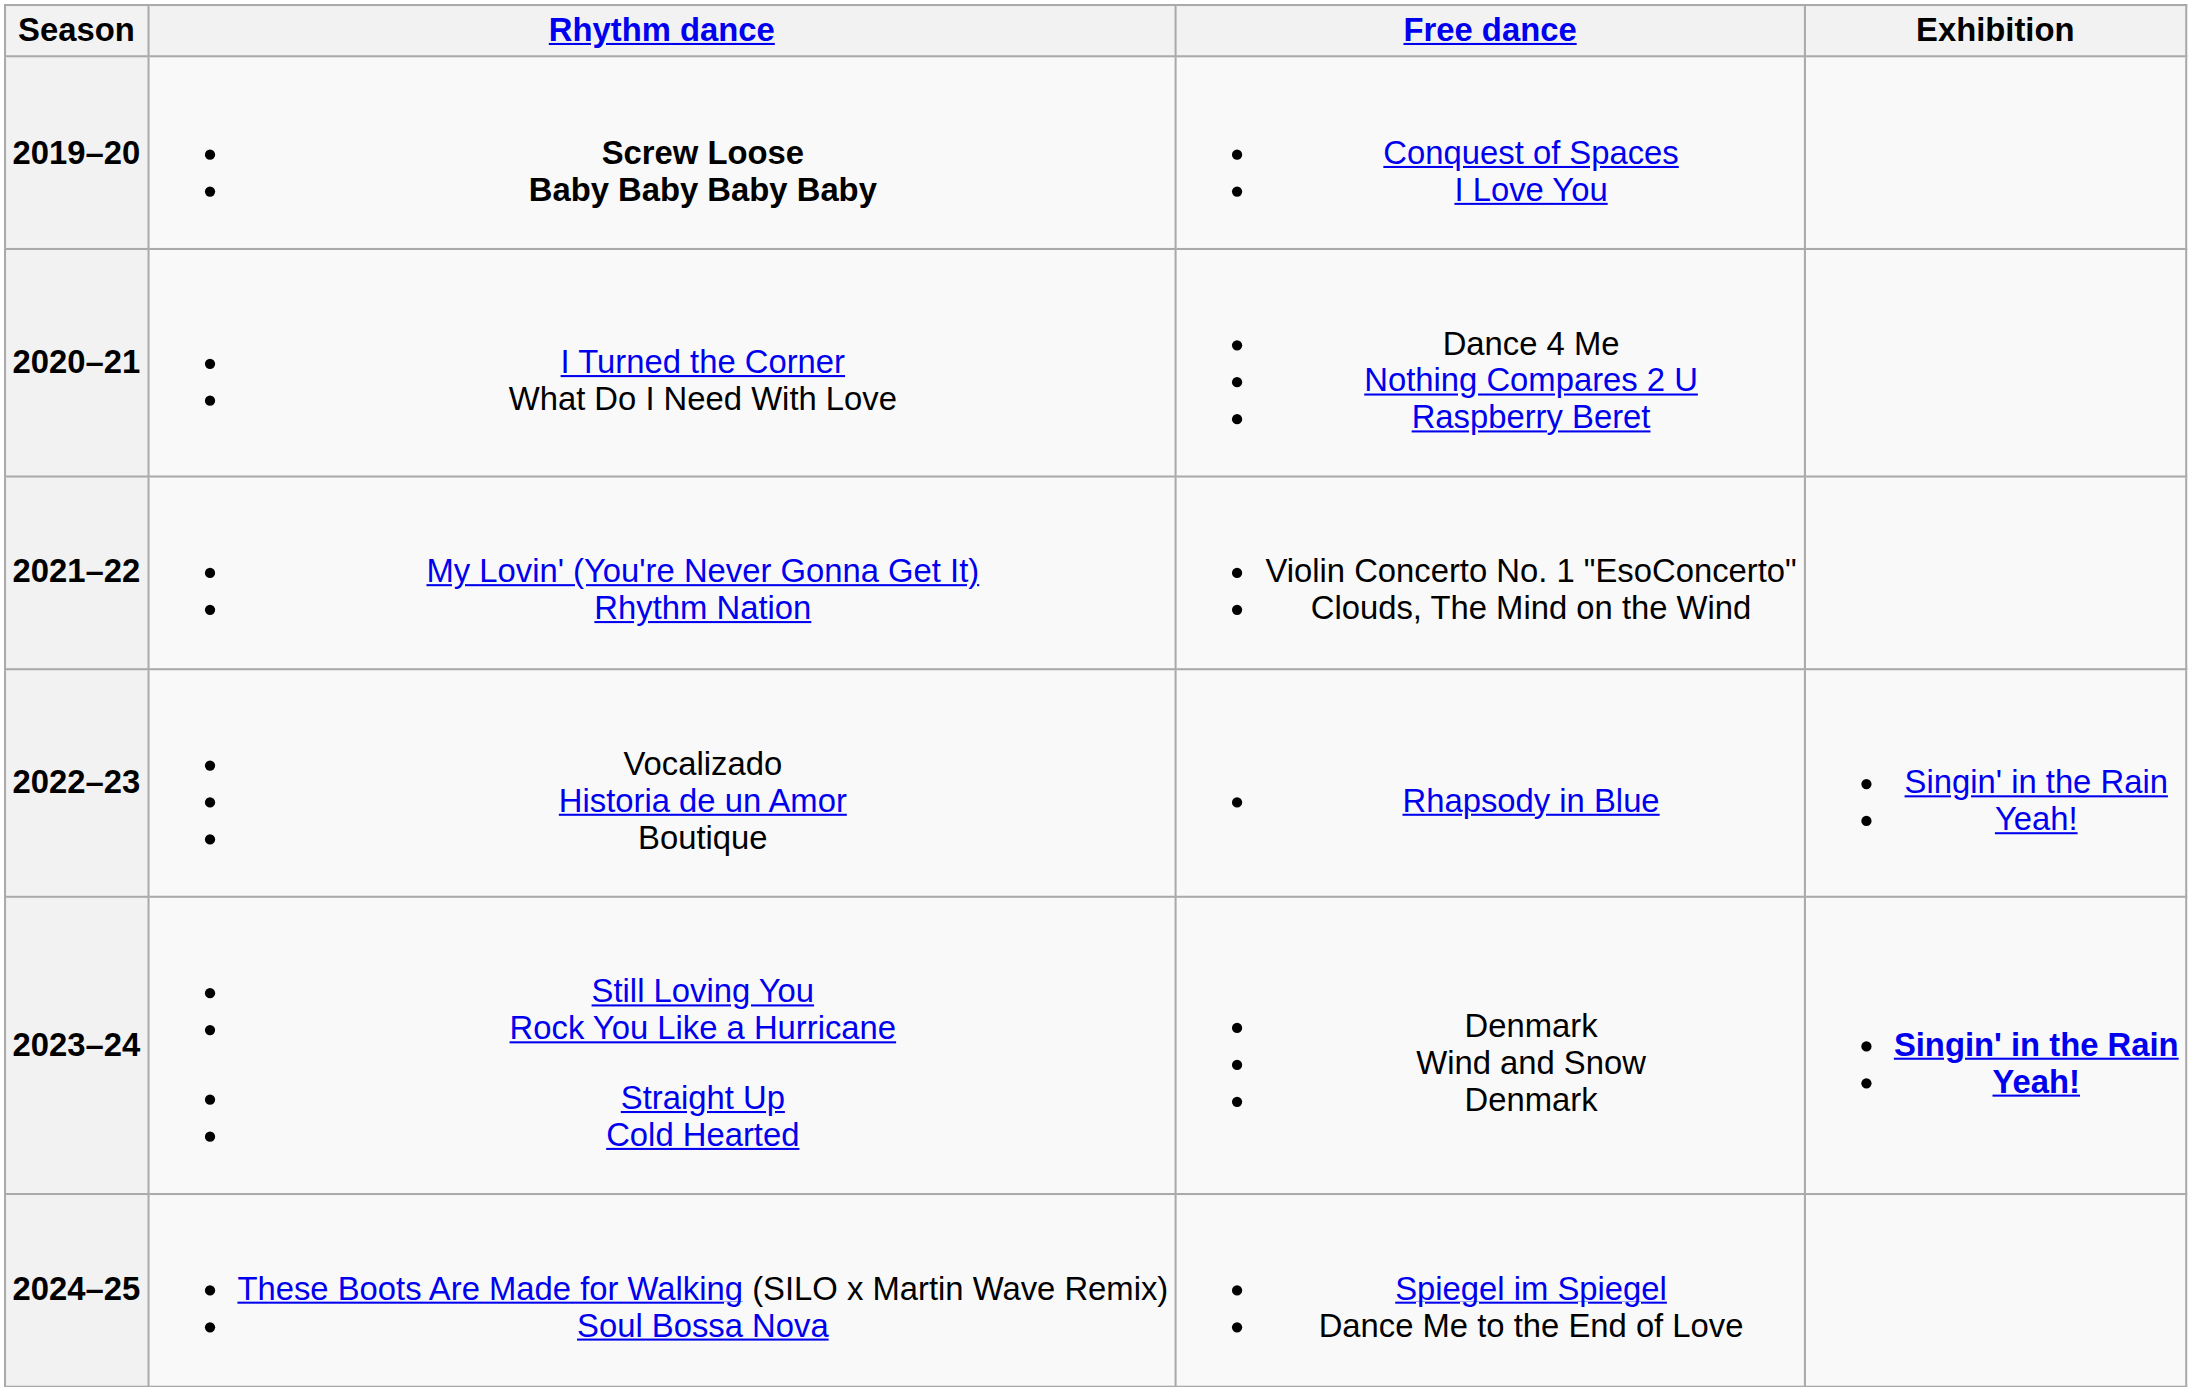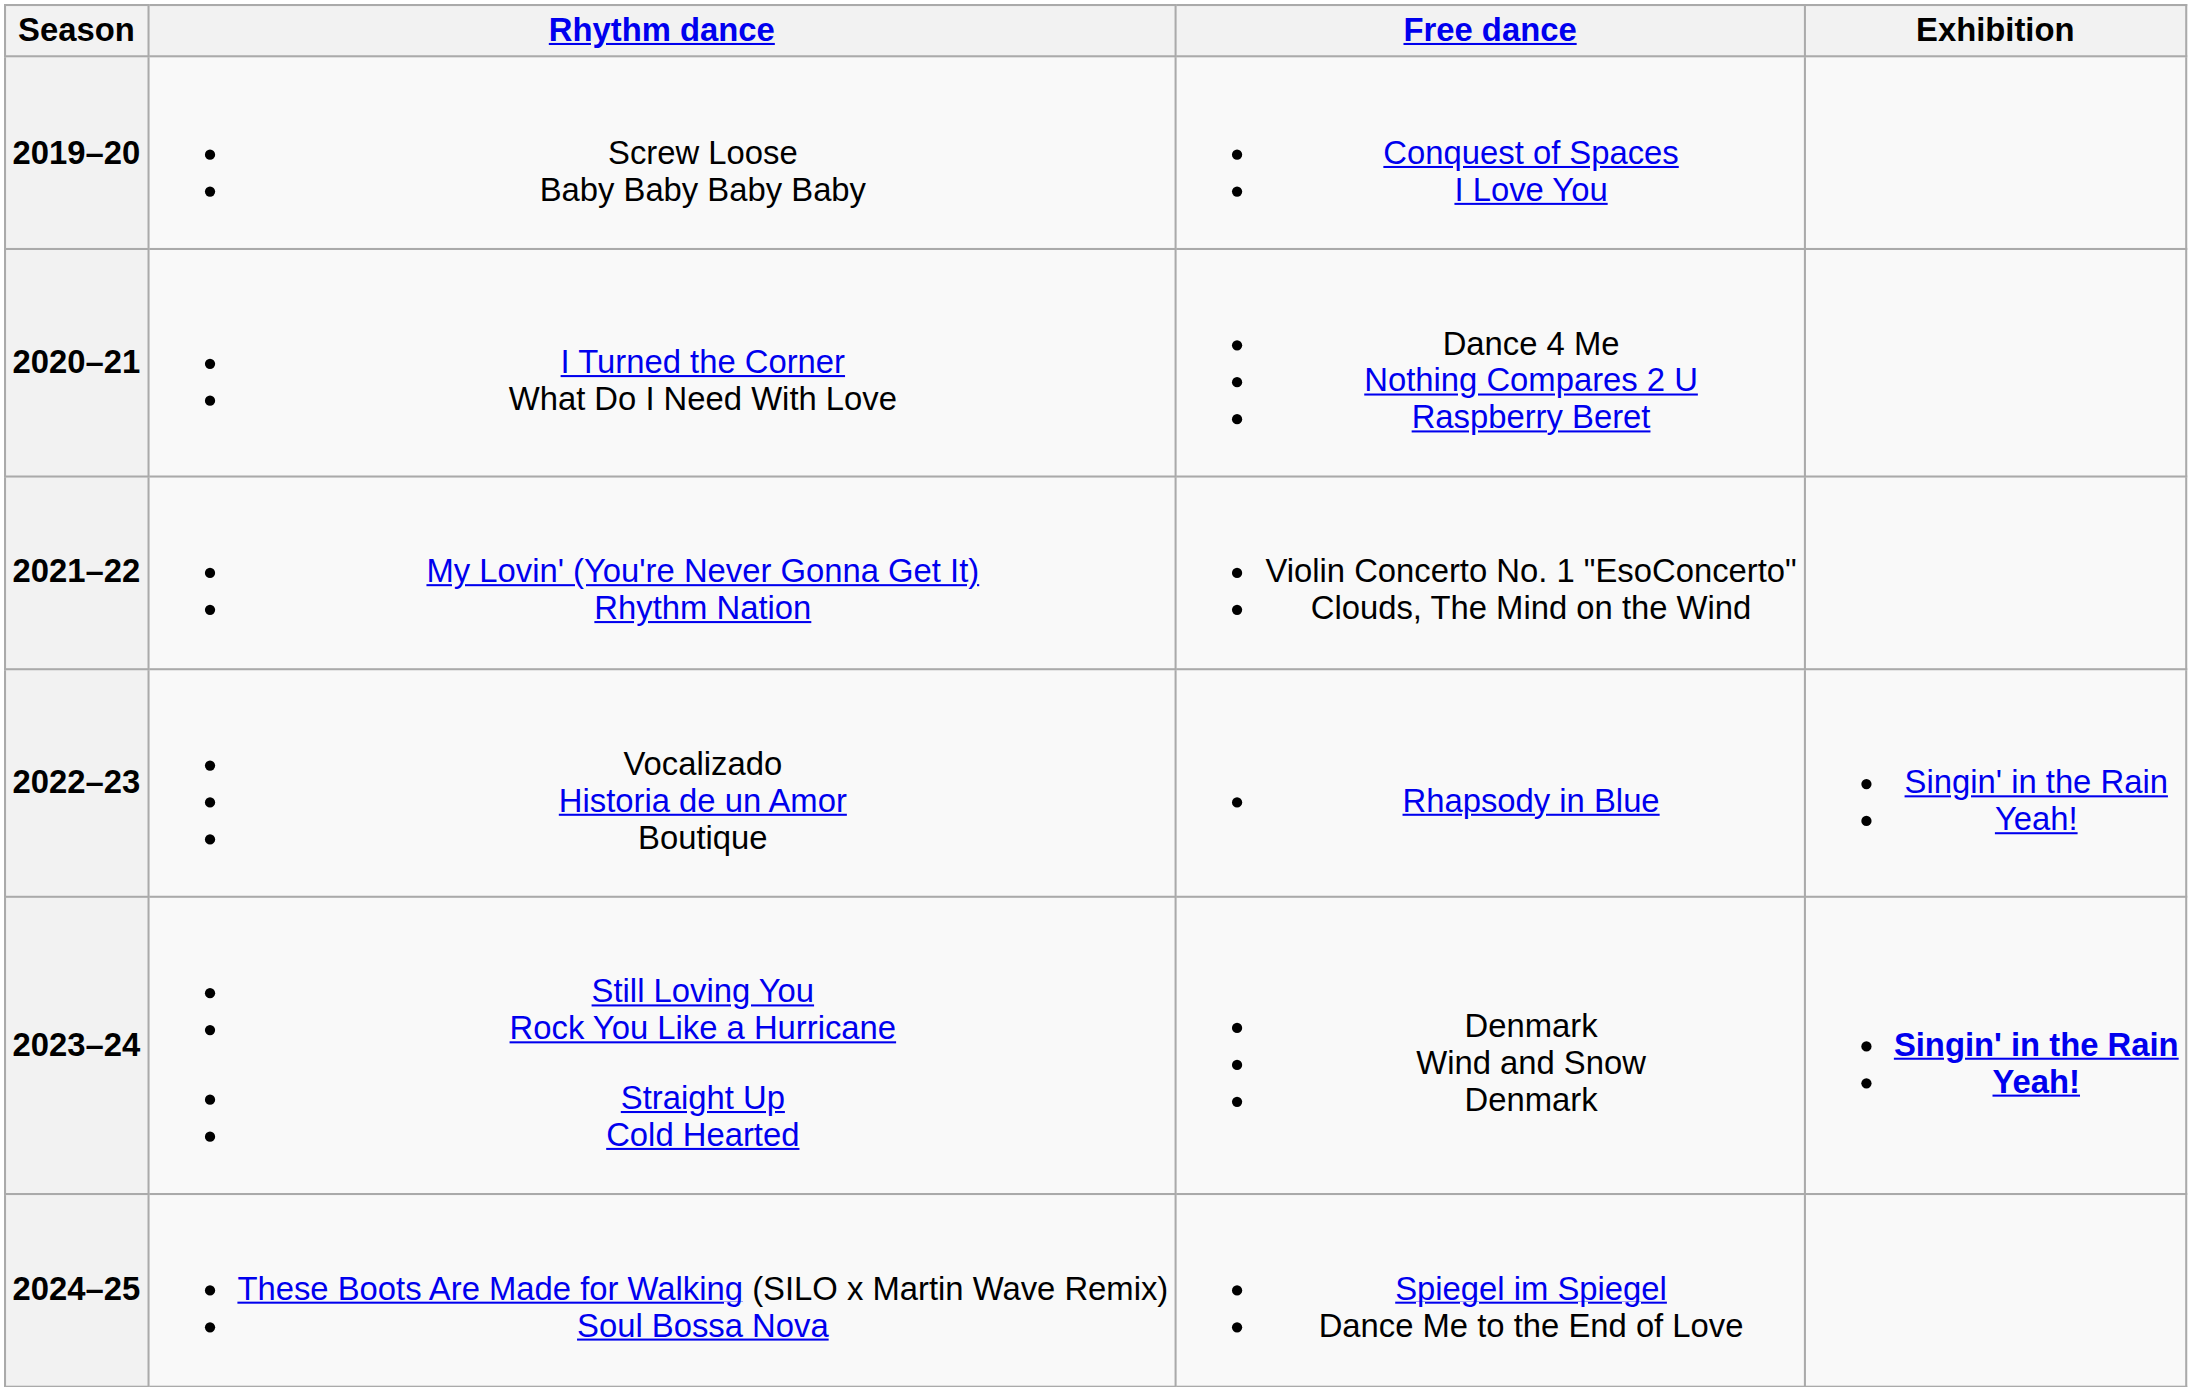(662, 171) bold -> (662, 171) normal
